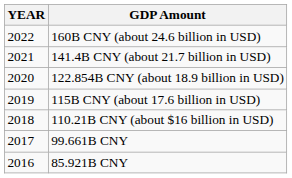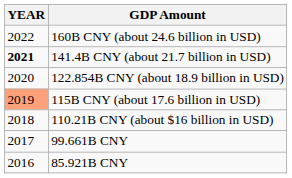(21, 57) normal -> (21, 57) bold
(21, 99) no background -> (21, 99) lightsalmon background
